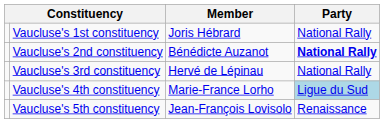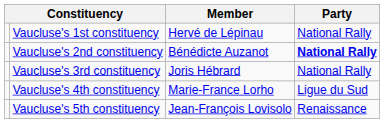(204, 33) Joris Hébrard -> (216, 33) Hervé de Lépinau
(216, 71) Hervé de Lépinau -> (204, 71) Joris Hébrard
(333, 90) lightblue background -> (333, 90) no background
